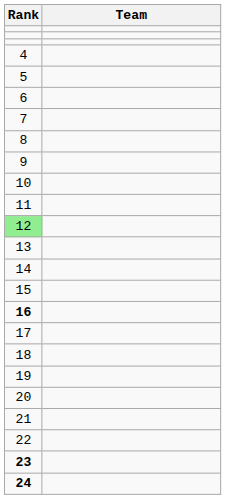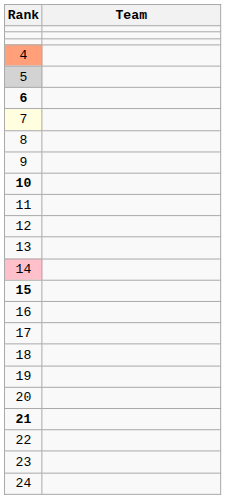(23, 55) no background -> (23, 55) lightsalmon background
(23, 77) no background -> (23, 77) lightgrey background
(23, 98) normal -> (23, 98) bold
(23, 120) no background -> (23, 120) lightyellow background
(23, 184) normal -> (23, 184) bold
(23, 227) lightgreen background -> (23, 227) no background
(23, 269) no background -> (23, 269) pink background
(23, 291) normal -> (23, 291) bold
(23, 312) bold -> (23, 312) normal
(23, 419) normal -> (23, 419) bold
(23, 462) bold -> (23, 462) normal
(23, 483) bold -> (23, 483) normal
